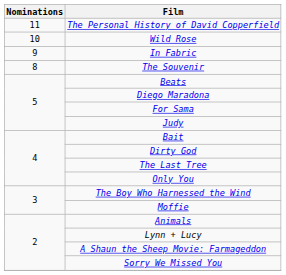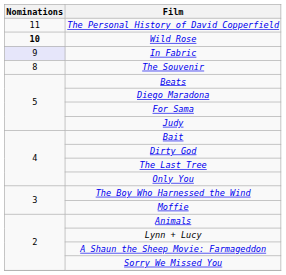(35, 39) normal -> (35, 39) bold
(35, 53) no background -> (35, 53) lavender background
